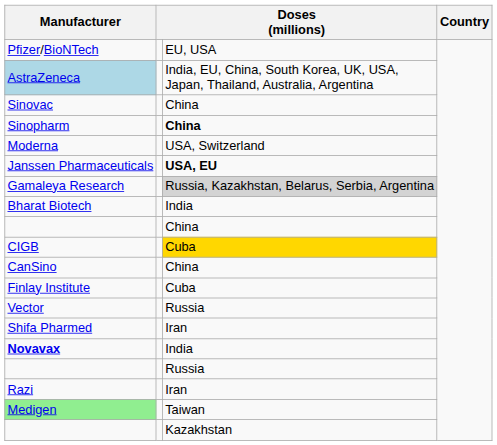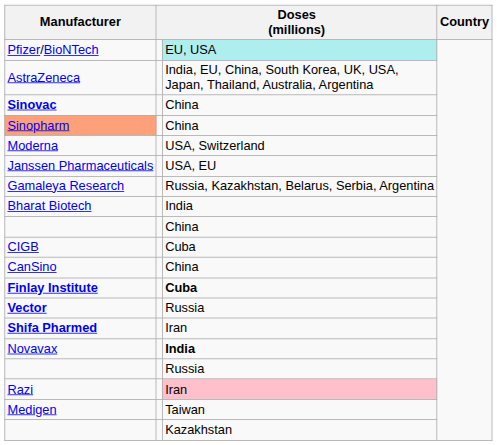(191, 50) no background -> (191, 50) paleturquoise background
(44, 77) lightblue background -> (44, 77) no background
(30, 105) normal -> (32, 105) bold
(38, 125) no background -> (38, 125) lightsalmon background
(183, 125) bold -> (182, 125) normal
(191, 166) bold -> (191, 166) normal
(300, 186) lightgrey background -> (300, 186) no background
(180, 247) gold background -> (180, 247) no background
(49, 287) normal -> (53, 287) bold
(180, 287) normal -> (181, 287) bold
(26, 308) normal -> (27, 308) bold
(50, 328) normal -> (52, 328) bold
(34, 348) bold -> (32, 348) normal
(179, 348) normal -> (180, 348) bold
(176, 389) no background -> (176, 389) pink background
(32, 409) lightgreen background -> (32, 409) no background
